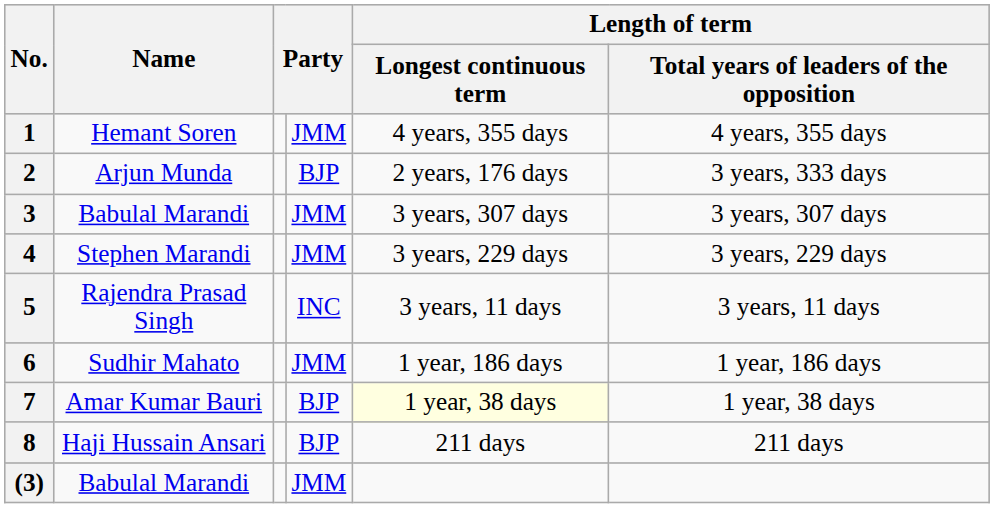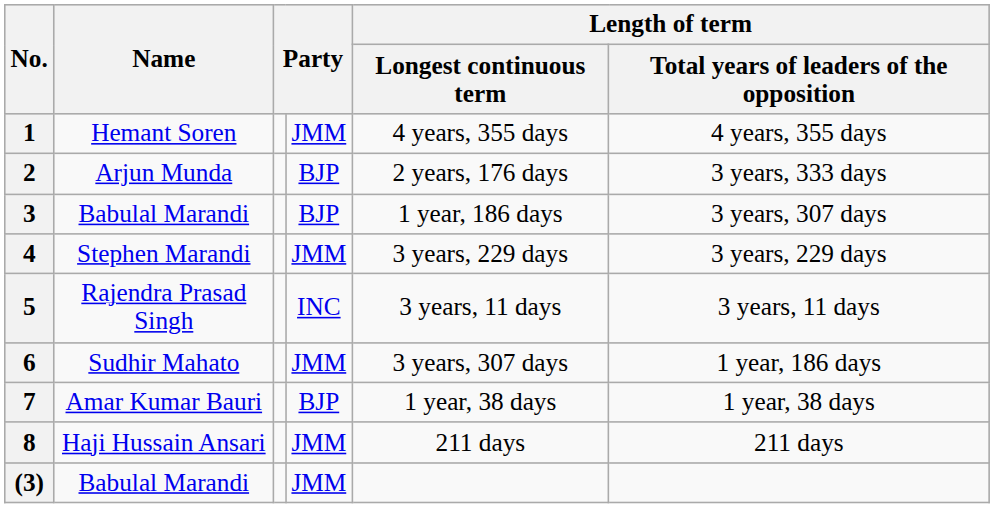(319, 213) JMM -> (319, 213) BJP
(480, 213) 3 years, 307 days -> (480, 213) 1 year, 186 days
(480, 362) 1 year, 186 days -> (480, 362) 3 years, 307 days
(480, 402) lightyellow background -> (480, 402) no background
(319, 442) BJP -> (319, 442) JMM
